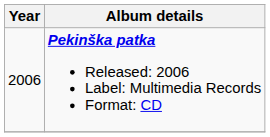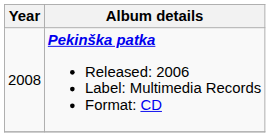(24, 79) 2006 -> (24, 79) 2008
